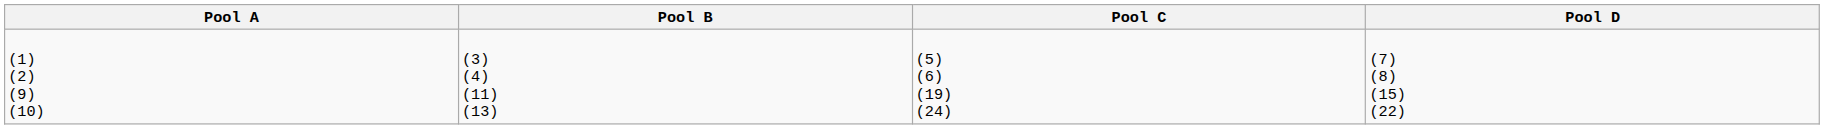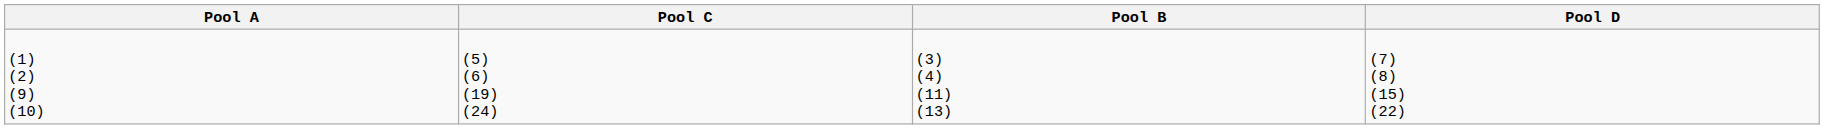columns swapped: (685, 17) <-> (1139, 17)
